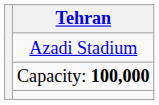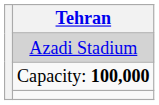(83, 47) no background -> (83, 47) lightgrey background
